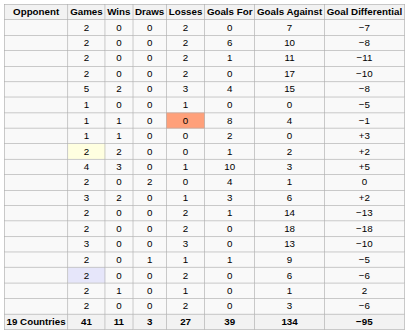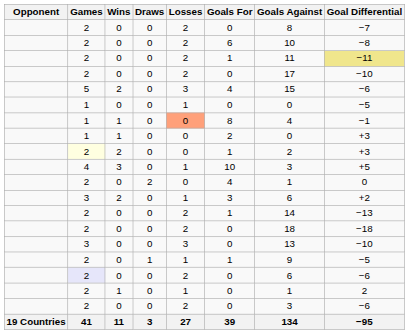(290, 27) 7 -> (290, 27) 8
(364, 58) no background -> (364, 58) khaki background
(364, 89) −8 -> (364, 89) −6
(364, 151) +2 -> (364, 151) +3
